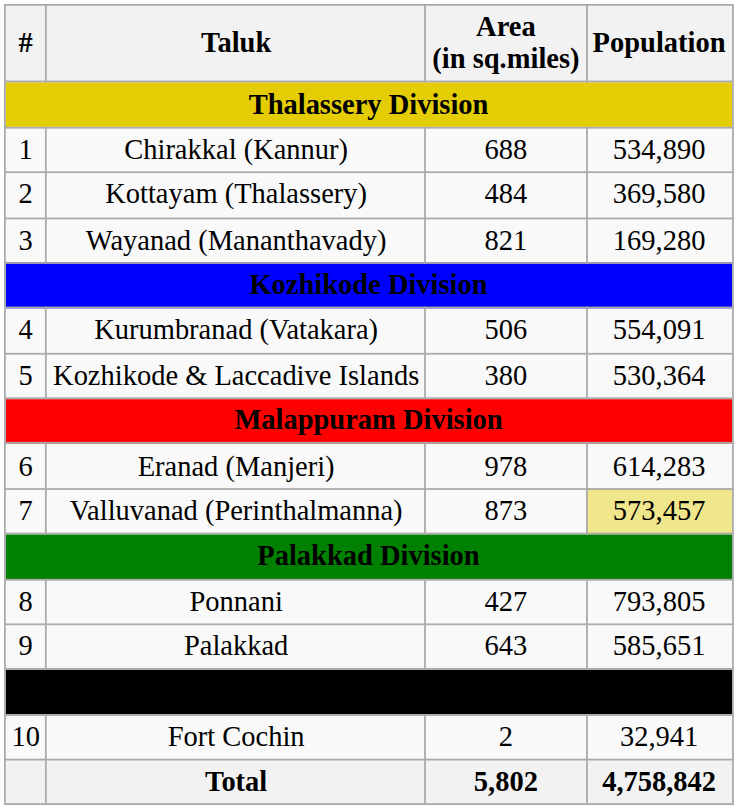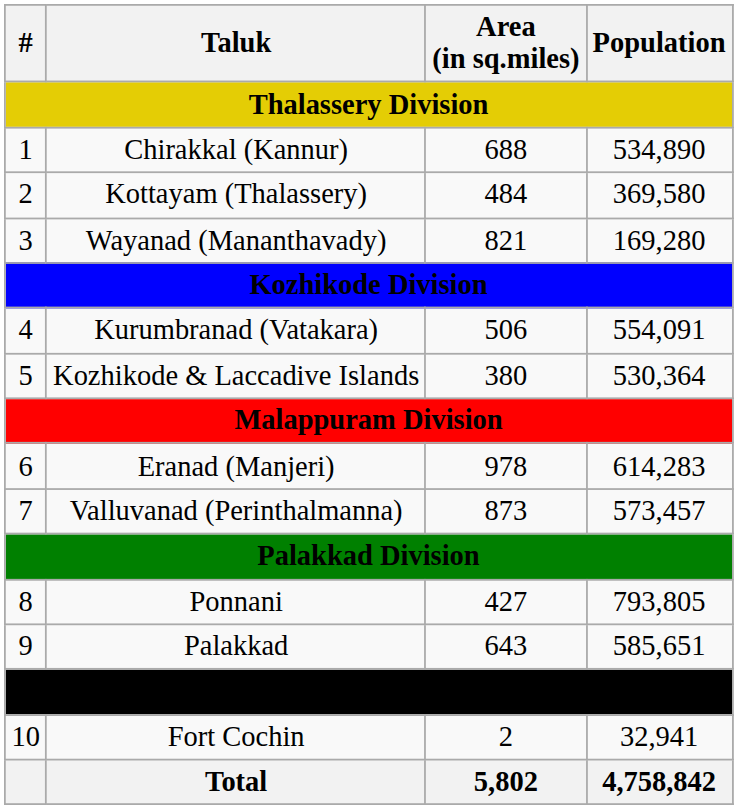(659, 510) khaki background -> (659, 510) no background
